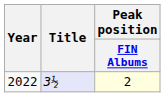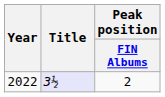(127, 82) lightyellow background -> (127, 82) no background
